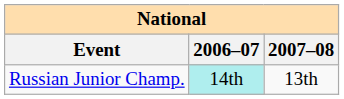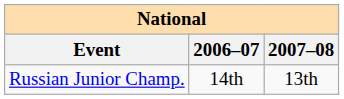(226, 79) paleturquoise background -> (226, 79) no background
